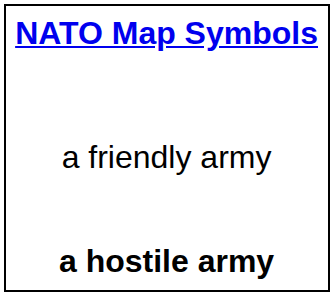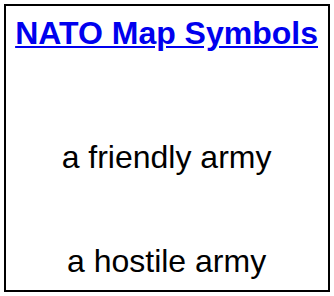(167, 261) bold -> (167, 261) normal
